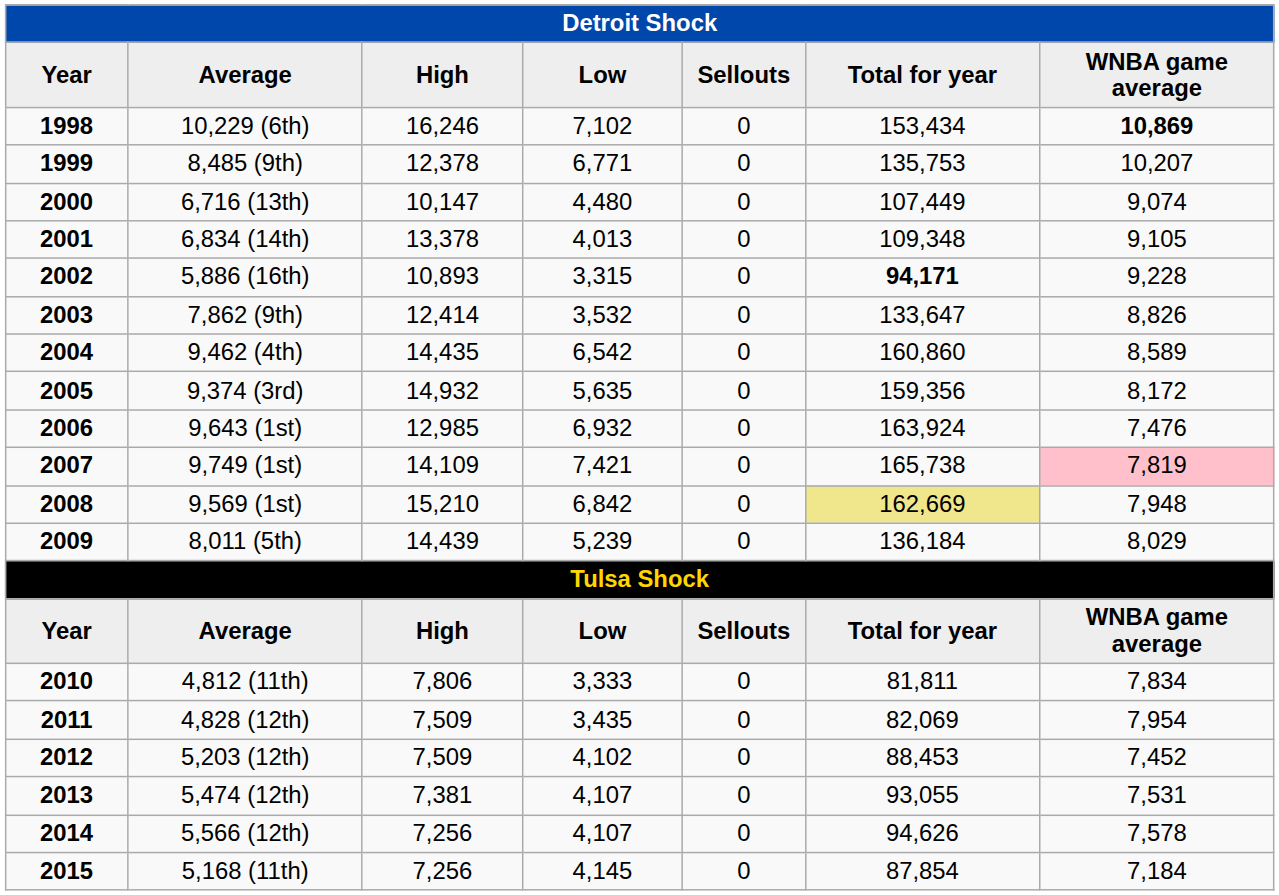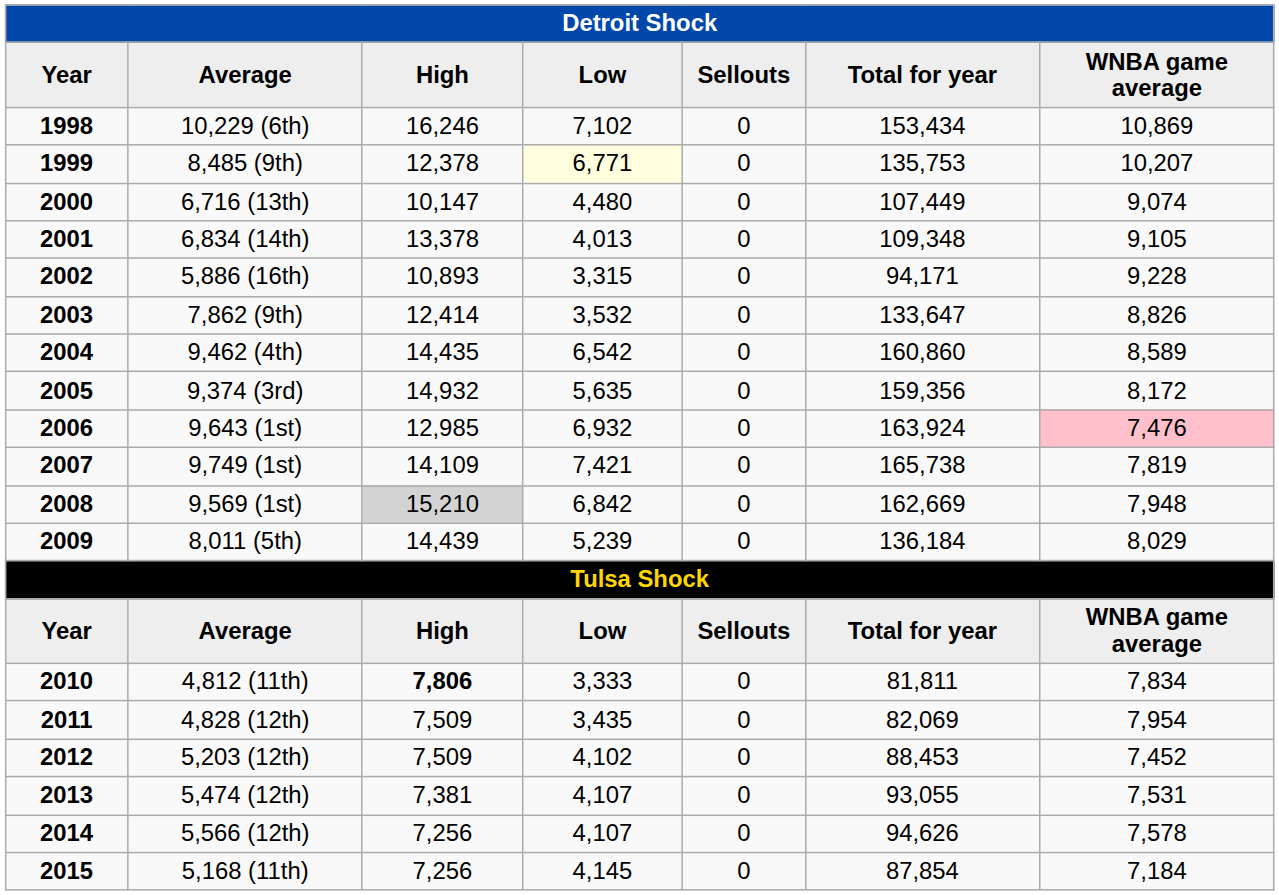(1157, 125) bold -> (1157, 125) normal
(602, 163) no background -> (602, 163) lightyellow background
(922, 277) bold -> (922, 277) normal
(1157, 428) no background -> (1157, 428) pink background
(1157, 466) pink background -> (1157, 466) no background
(442, 503) no background -> (442, 503) lightgrey background
(922, 503) khaki background -> (922, 503) no background
(442, 681) normal -> (442, 681) bold
